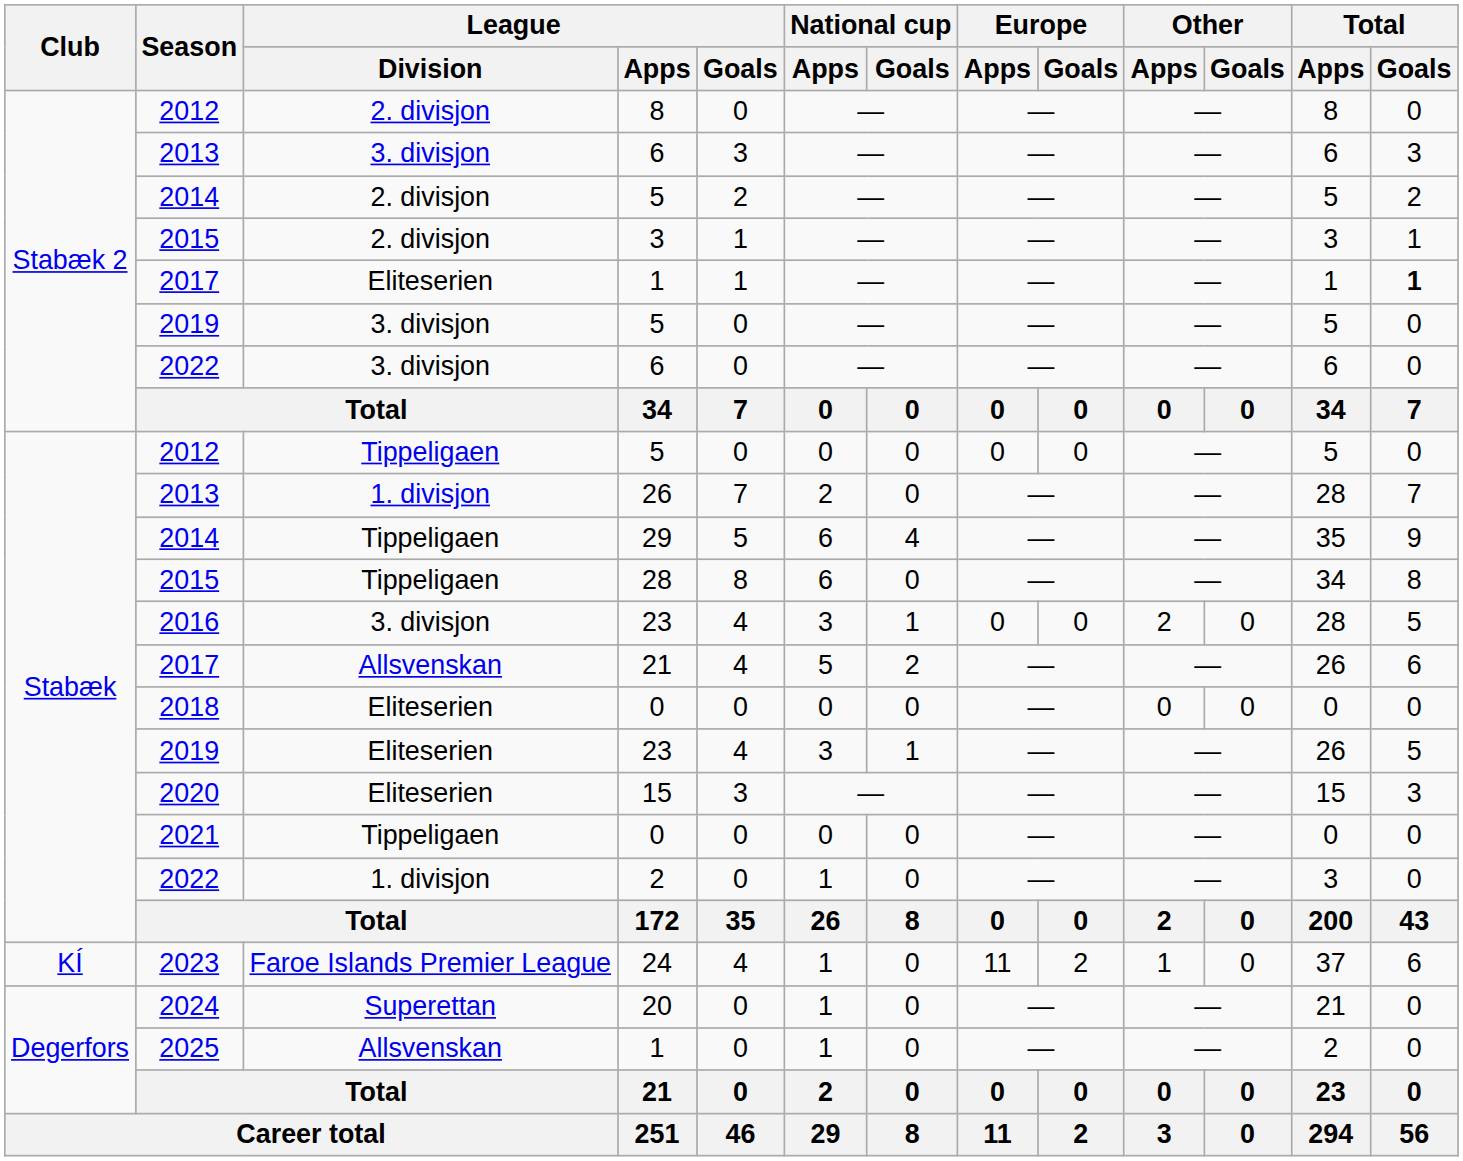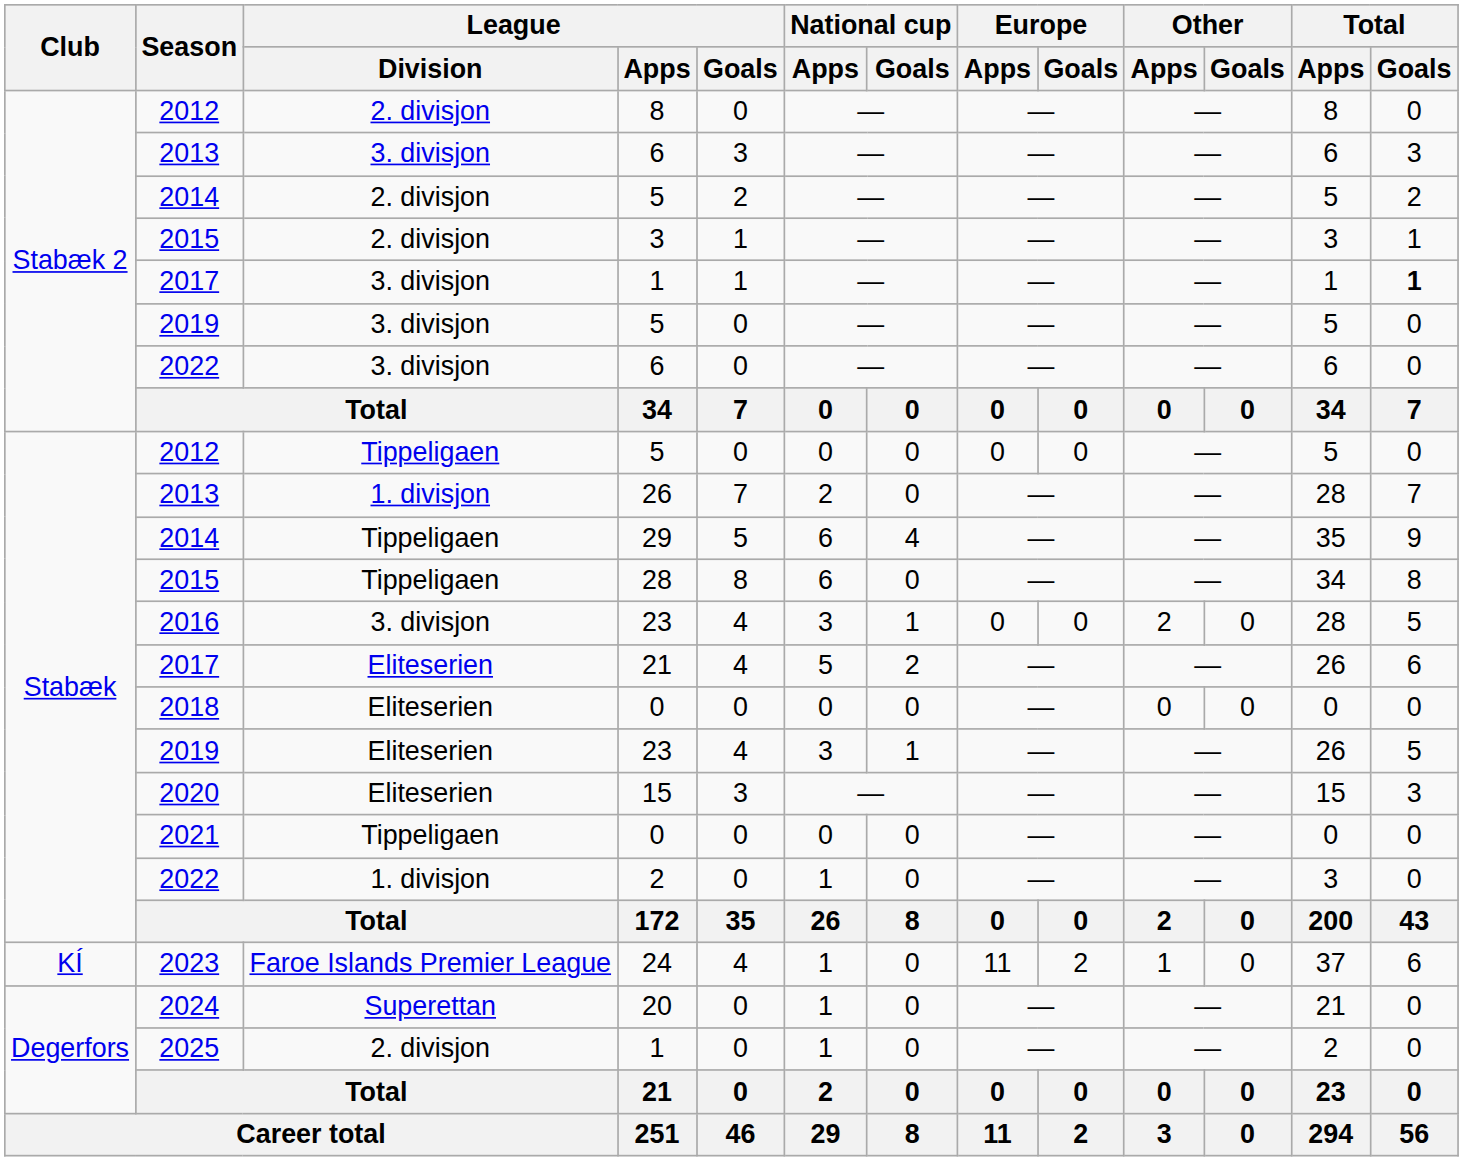(430, 281) Eliteserien -> (430, 281) 3. divisjon
(430, 665) Allsvenskan -> (430, 665) Eliteserien
(430, 1048) Allsvenskan -> (430, 1048) 2. divisjon
